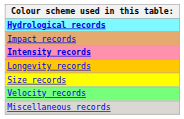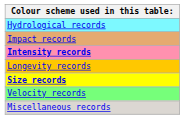(56, 25) bold -> (56, 25) normal
(37, 80) normal -> (37, 80) bold
